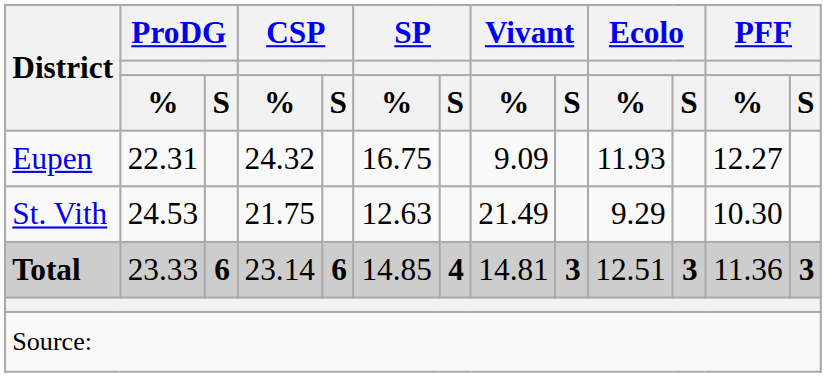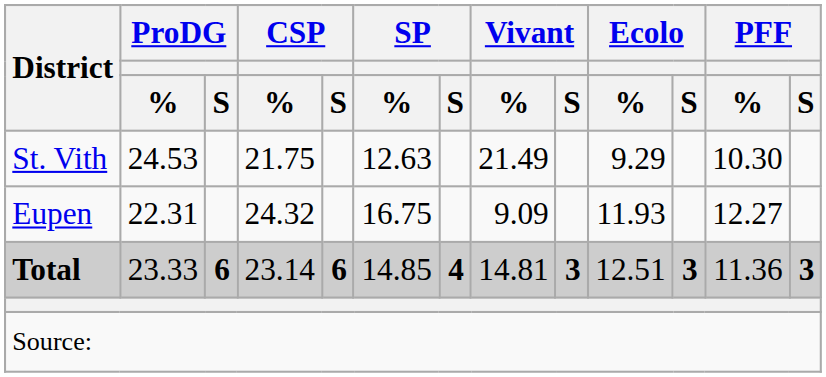rows swapped: (52, 158) <-> (60, 214)
